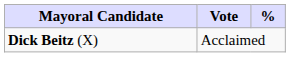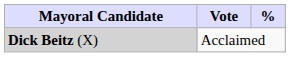(53, 39) no background -> (53, 39) lightgrey background
